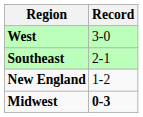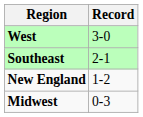(101, 101) bold -> (101, 101) normal
